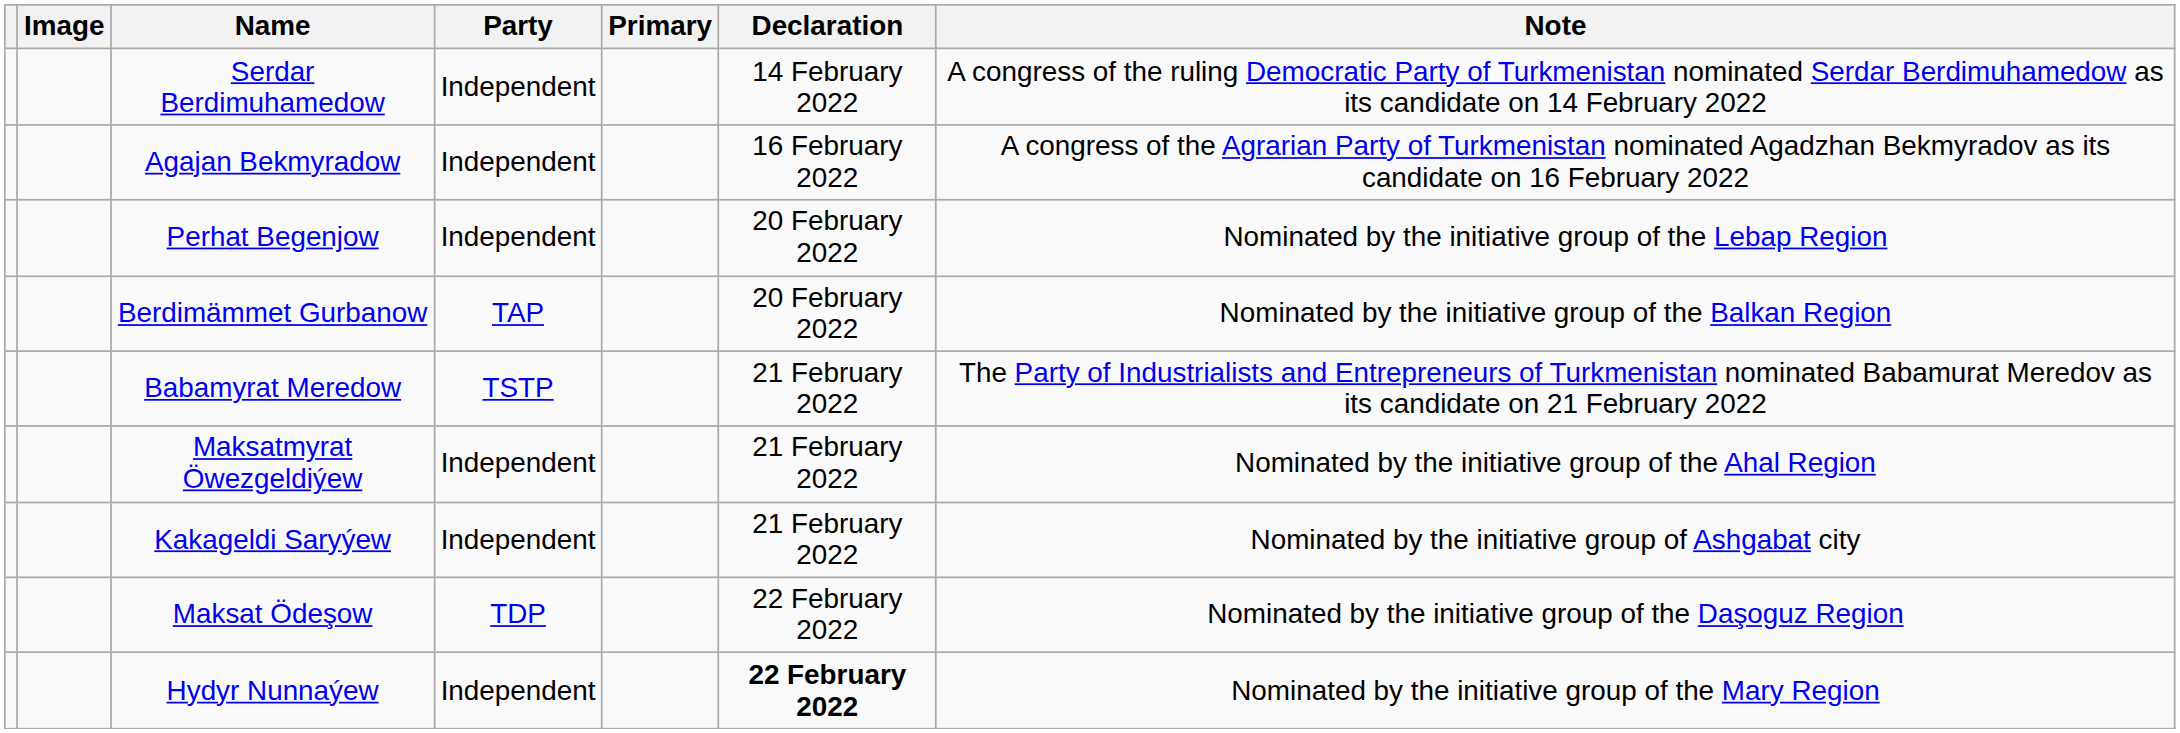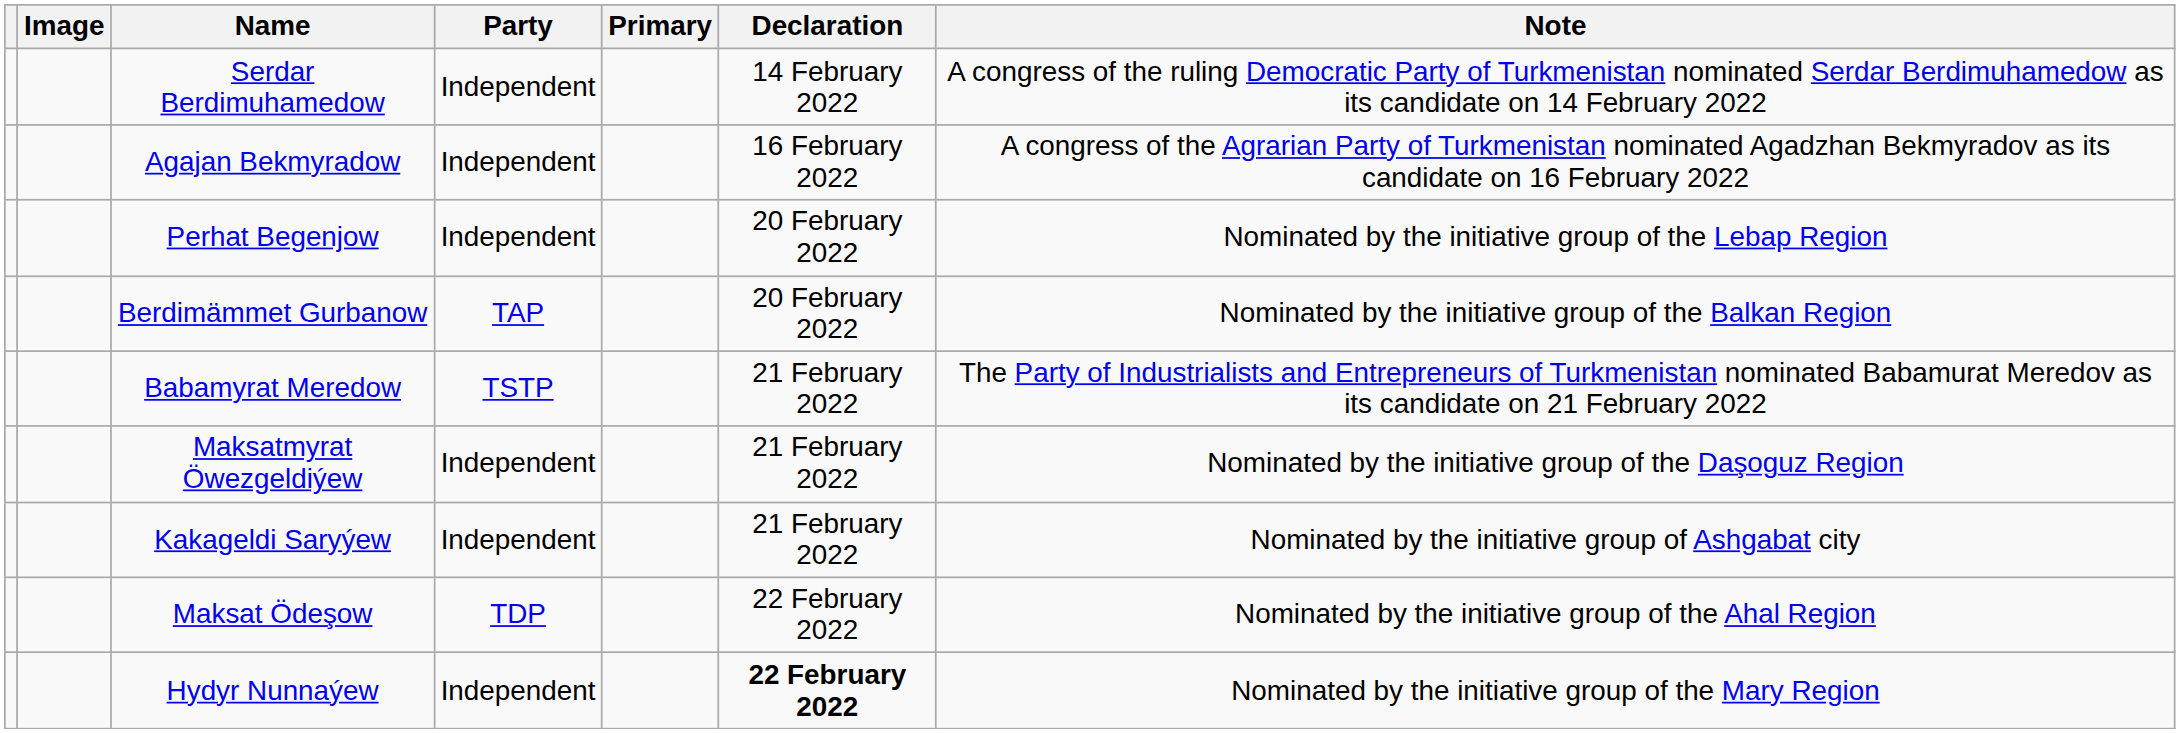(1555, 463) Nominated by the initiative group of the Ahal Region -> (1555, 463) Nominated by the initiative group of the Daşoguz Region
(1555, 614) Nominated by the initiative group of the Daşoguz Region -> (1555, 614) Nominated by the initiative group of the Ahal Region
